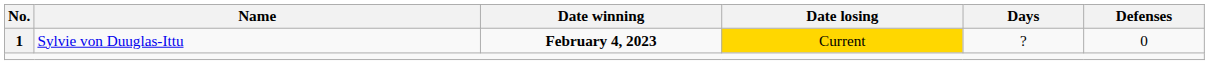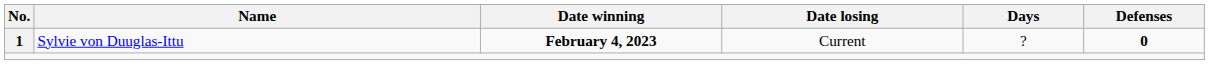(842, 40) gold background -> (842, 40) no background
(1144, 40) normal -> (1144, 40) bold
